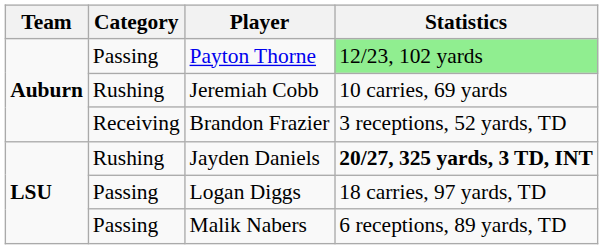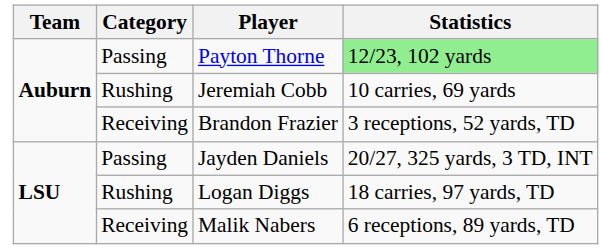(129, 157) Rushing -> (134, 157) Passing
(466, 157) bold -> (470, 157) normal
(126, 191) Passing -> (137, 191) Rushing
(126, 225) Passing -> (145, 225) Receiving
